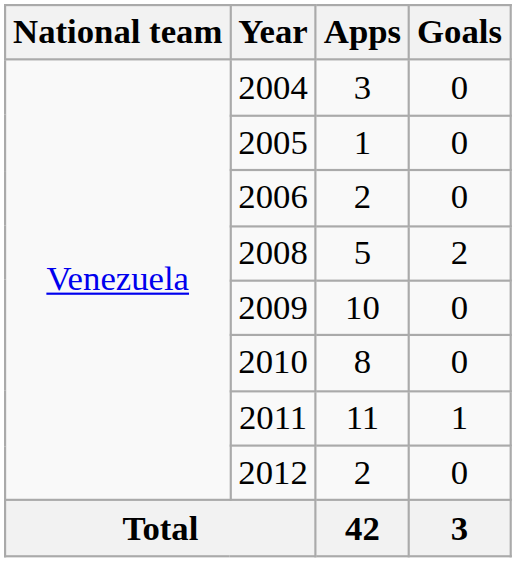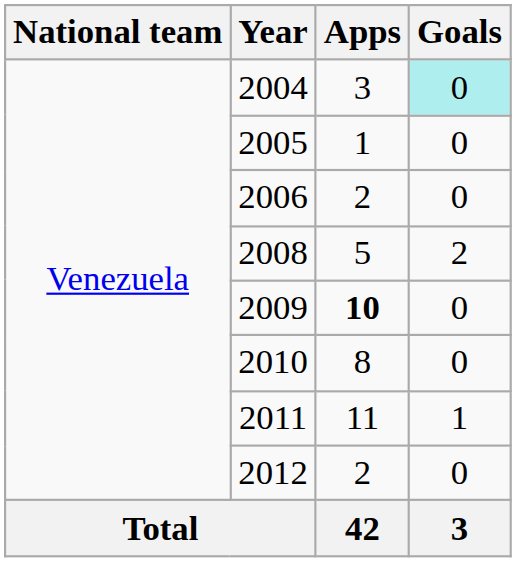(459, 87) no background -> (459, 87) paleturquoise background
(362, 307) normal -> (362, 307) bold
